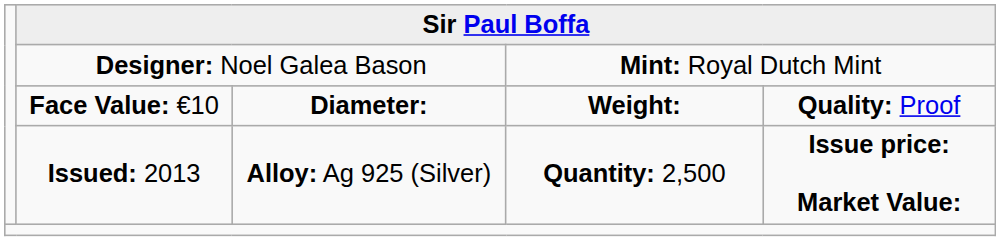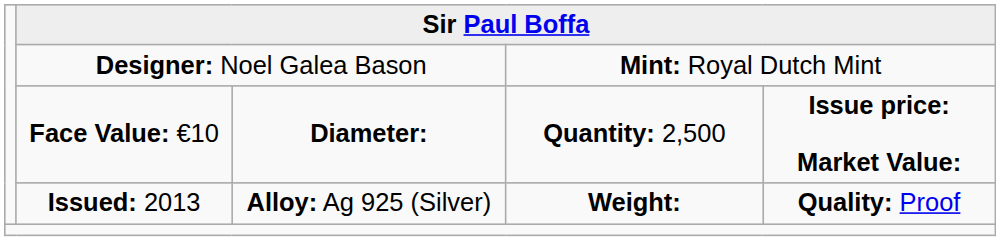(634, 105) Weight: -> (634, 133) Quantity: 2,500
(879, 105) Quality: Proof -> (879, 133) Issue price: Market Value:
(634, 174) Quantity: 2,500 -> (634, 202) Weight:
(879, 174) Issue price: Market Value: -> (879, 202) Quality: Proof
